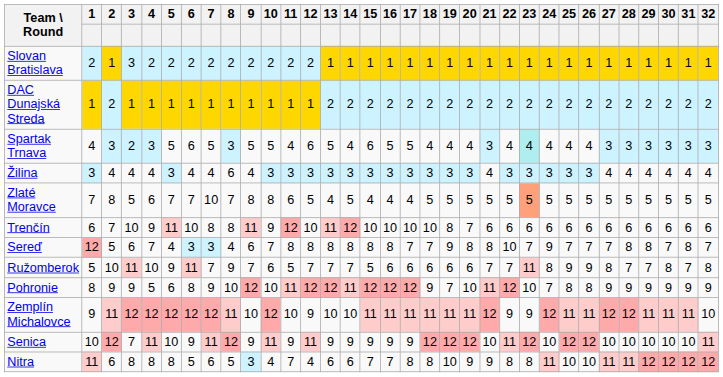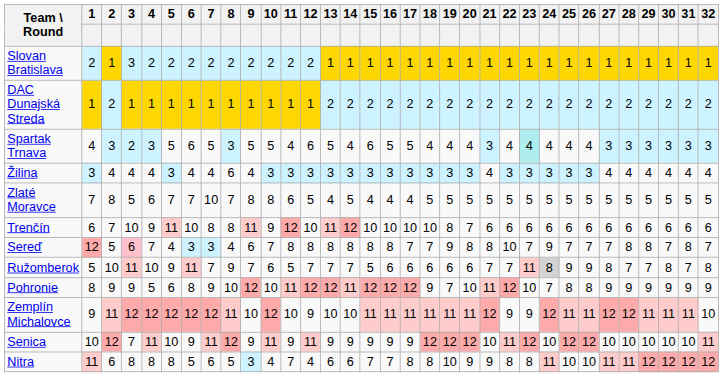(529, 200) lightsalmon background -> (529, 200) no background
(132, 247) no background -> (132, 247) pink background
(549, 267) no background -> (549, 267) lightgrey background
